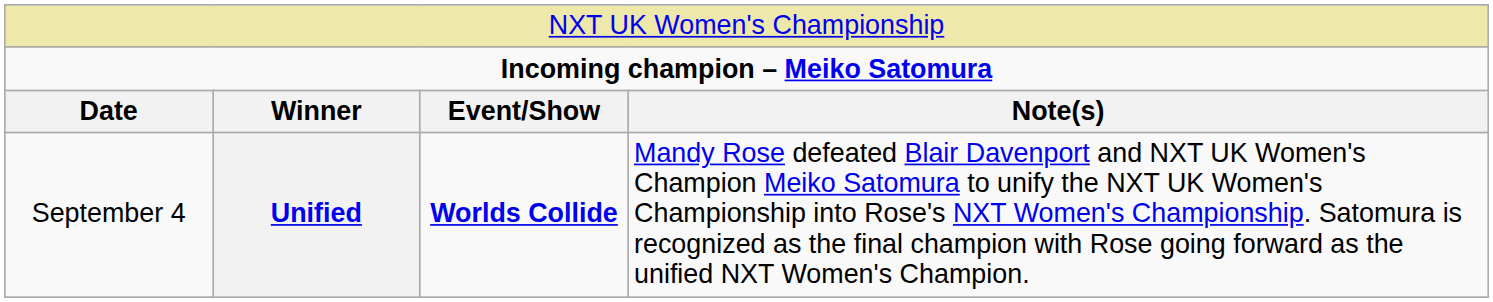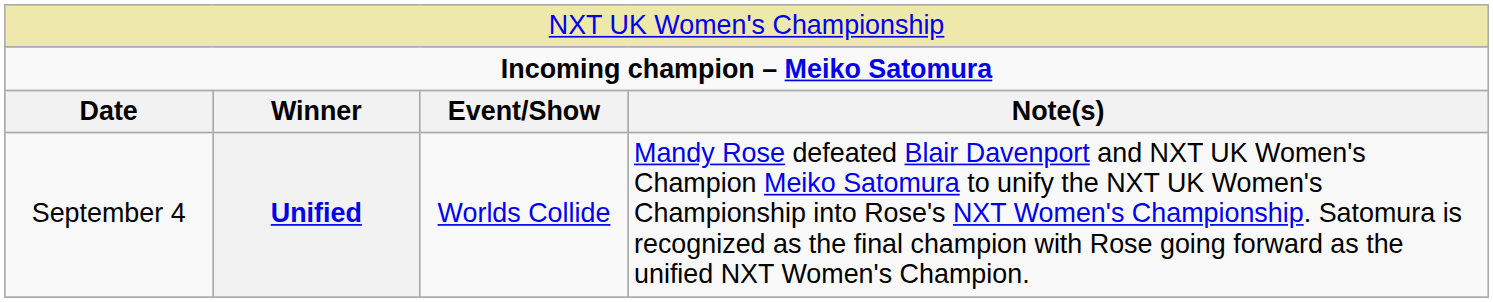(524, 214) bold -> (524, 214) normal
